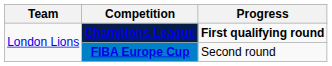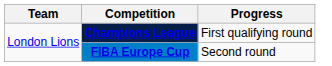(263, 33) bold -> (257, 33) normal
